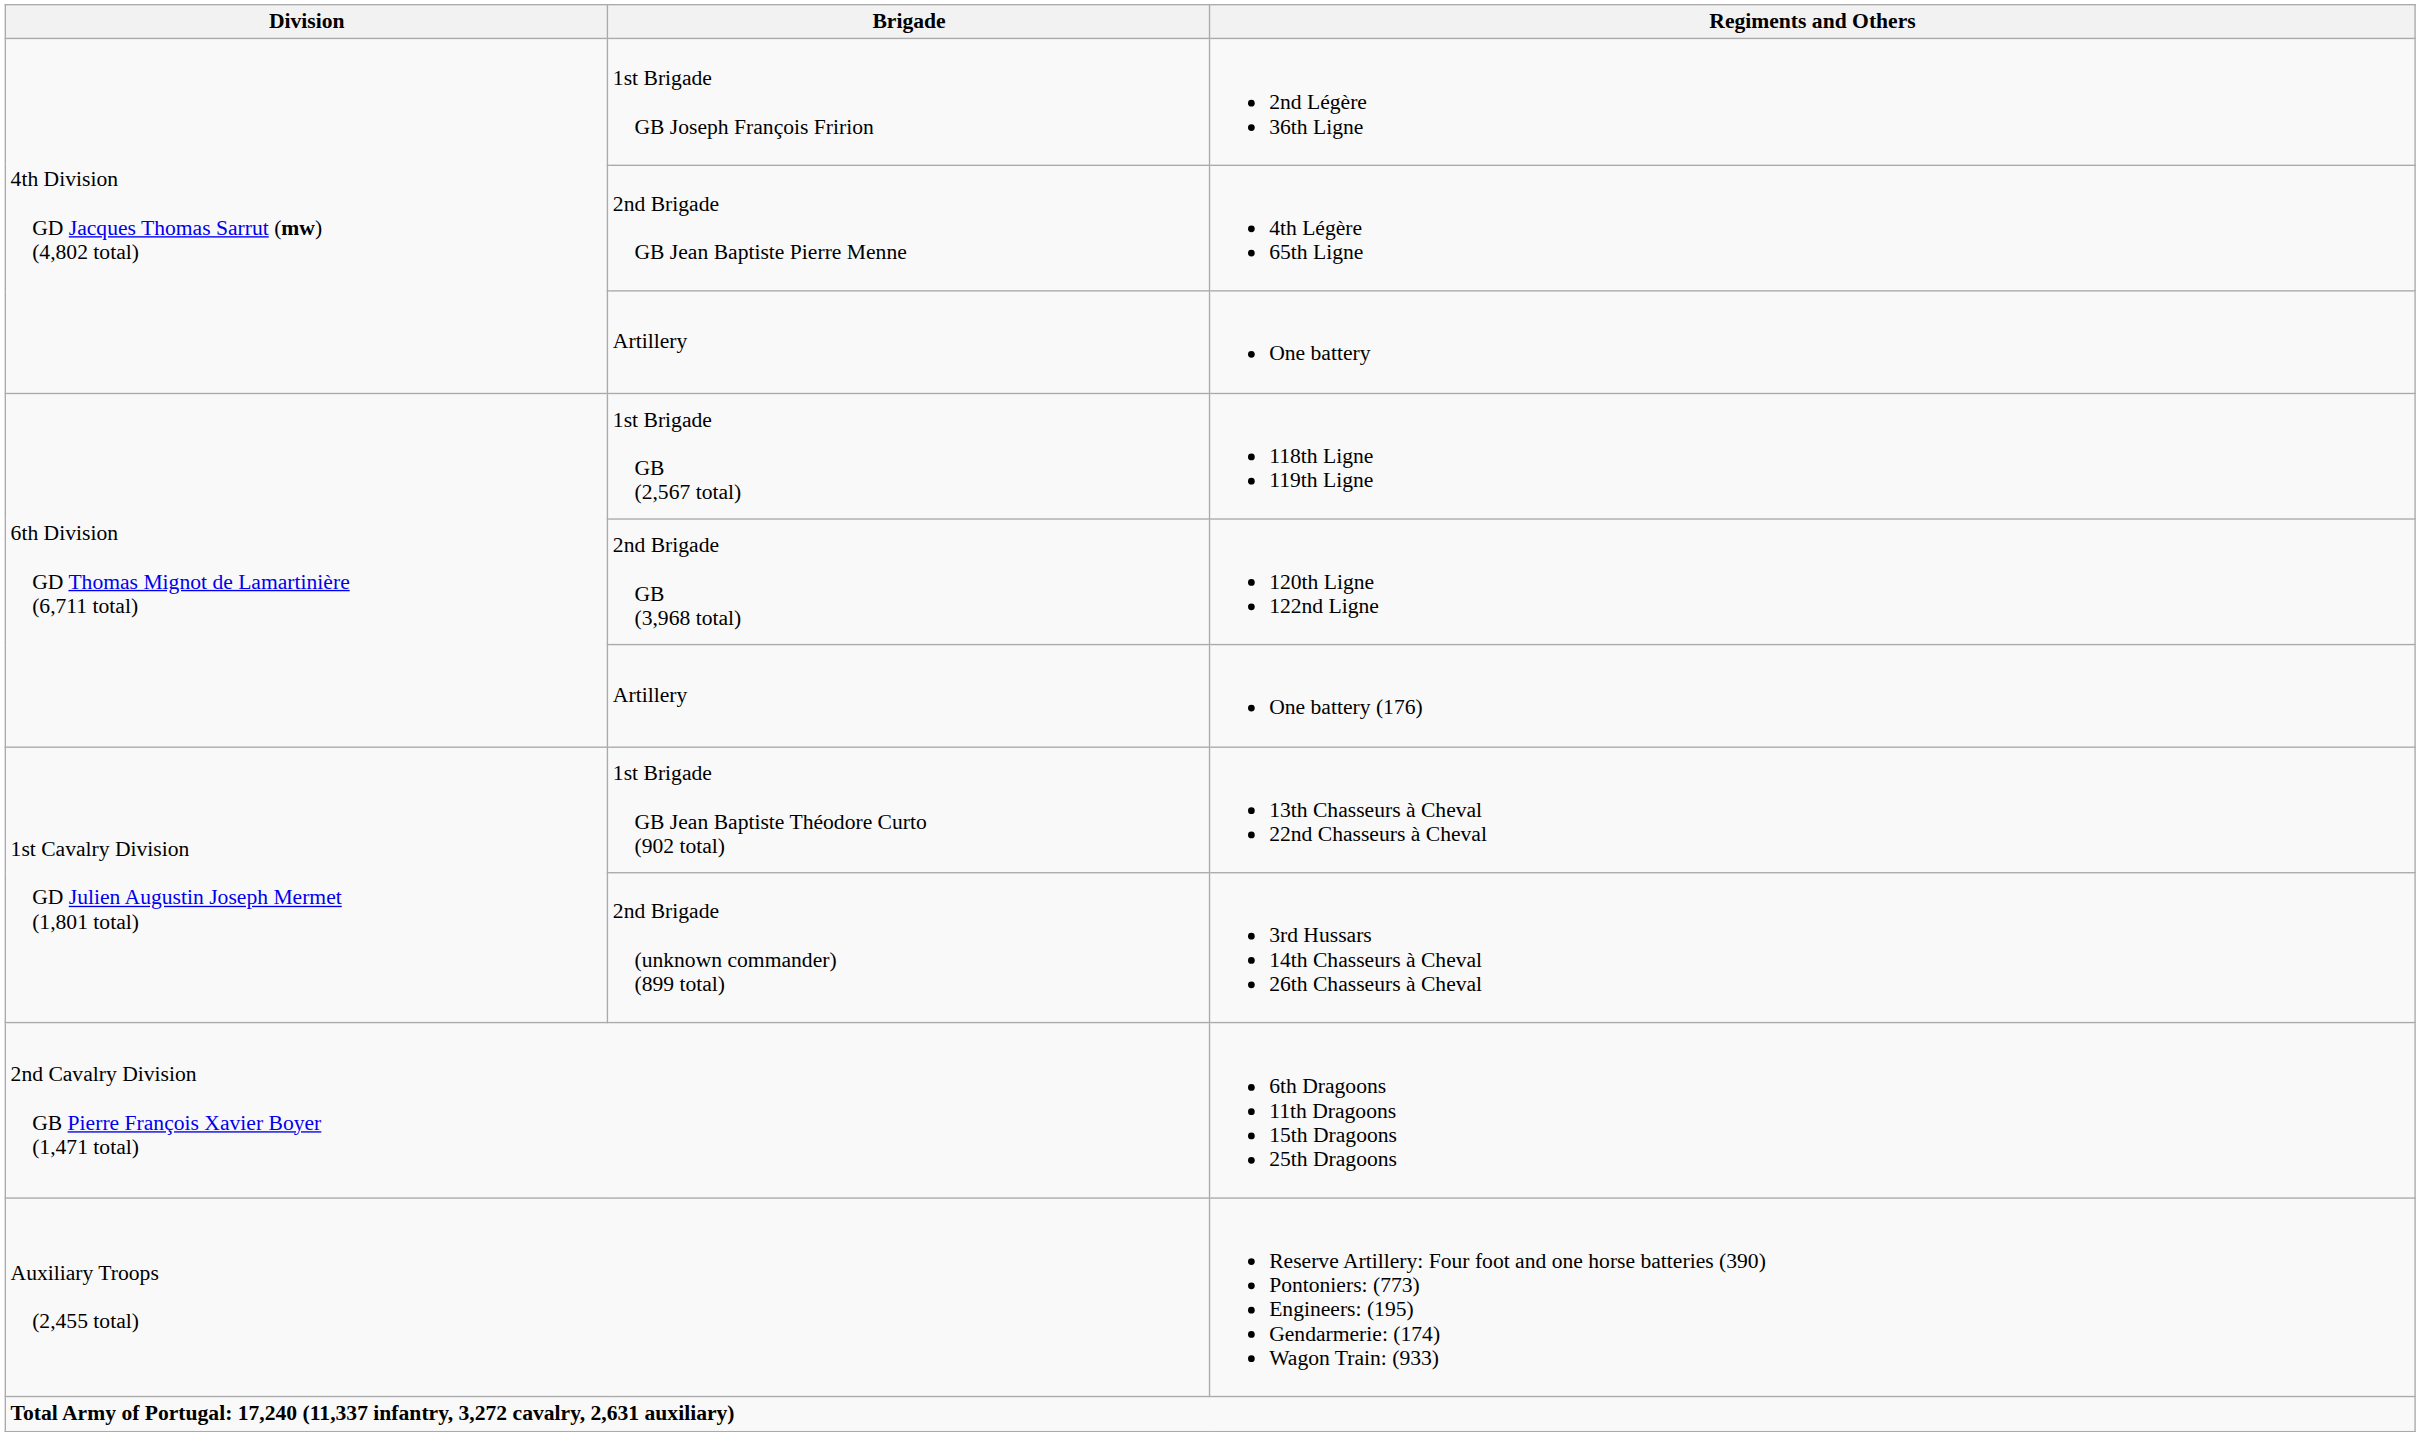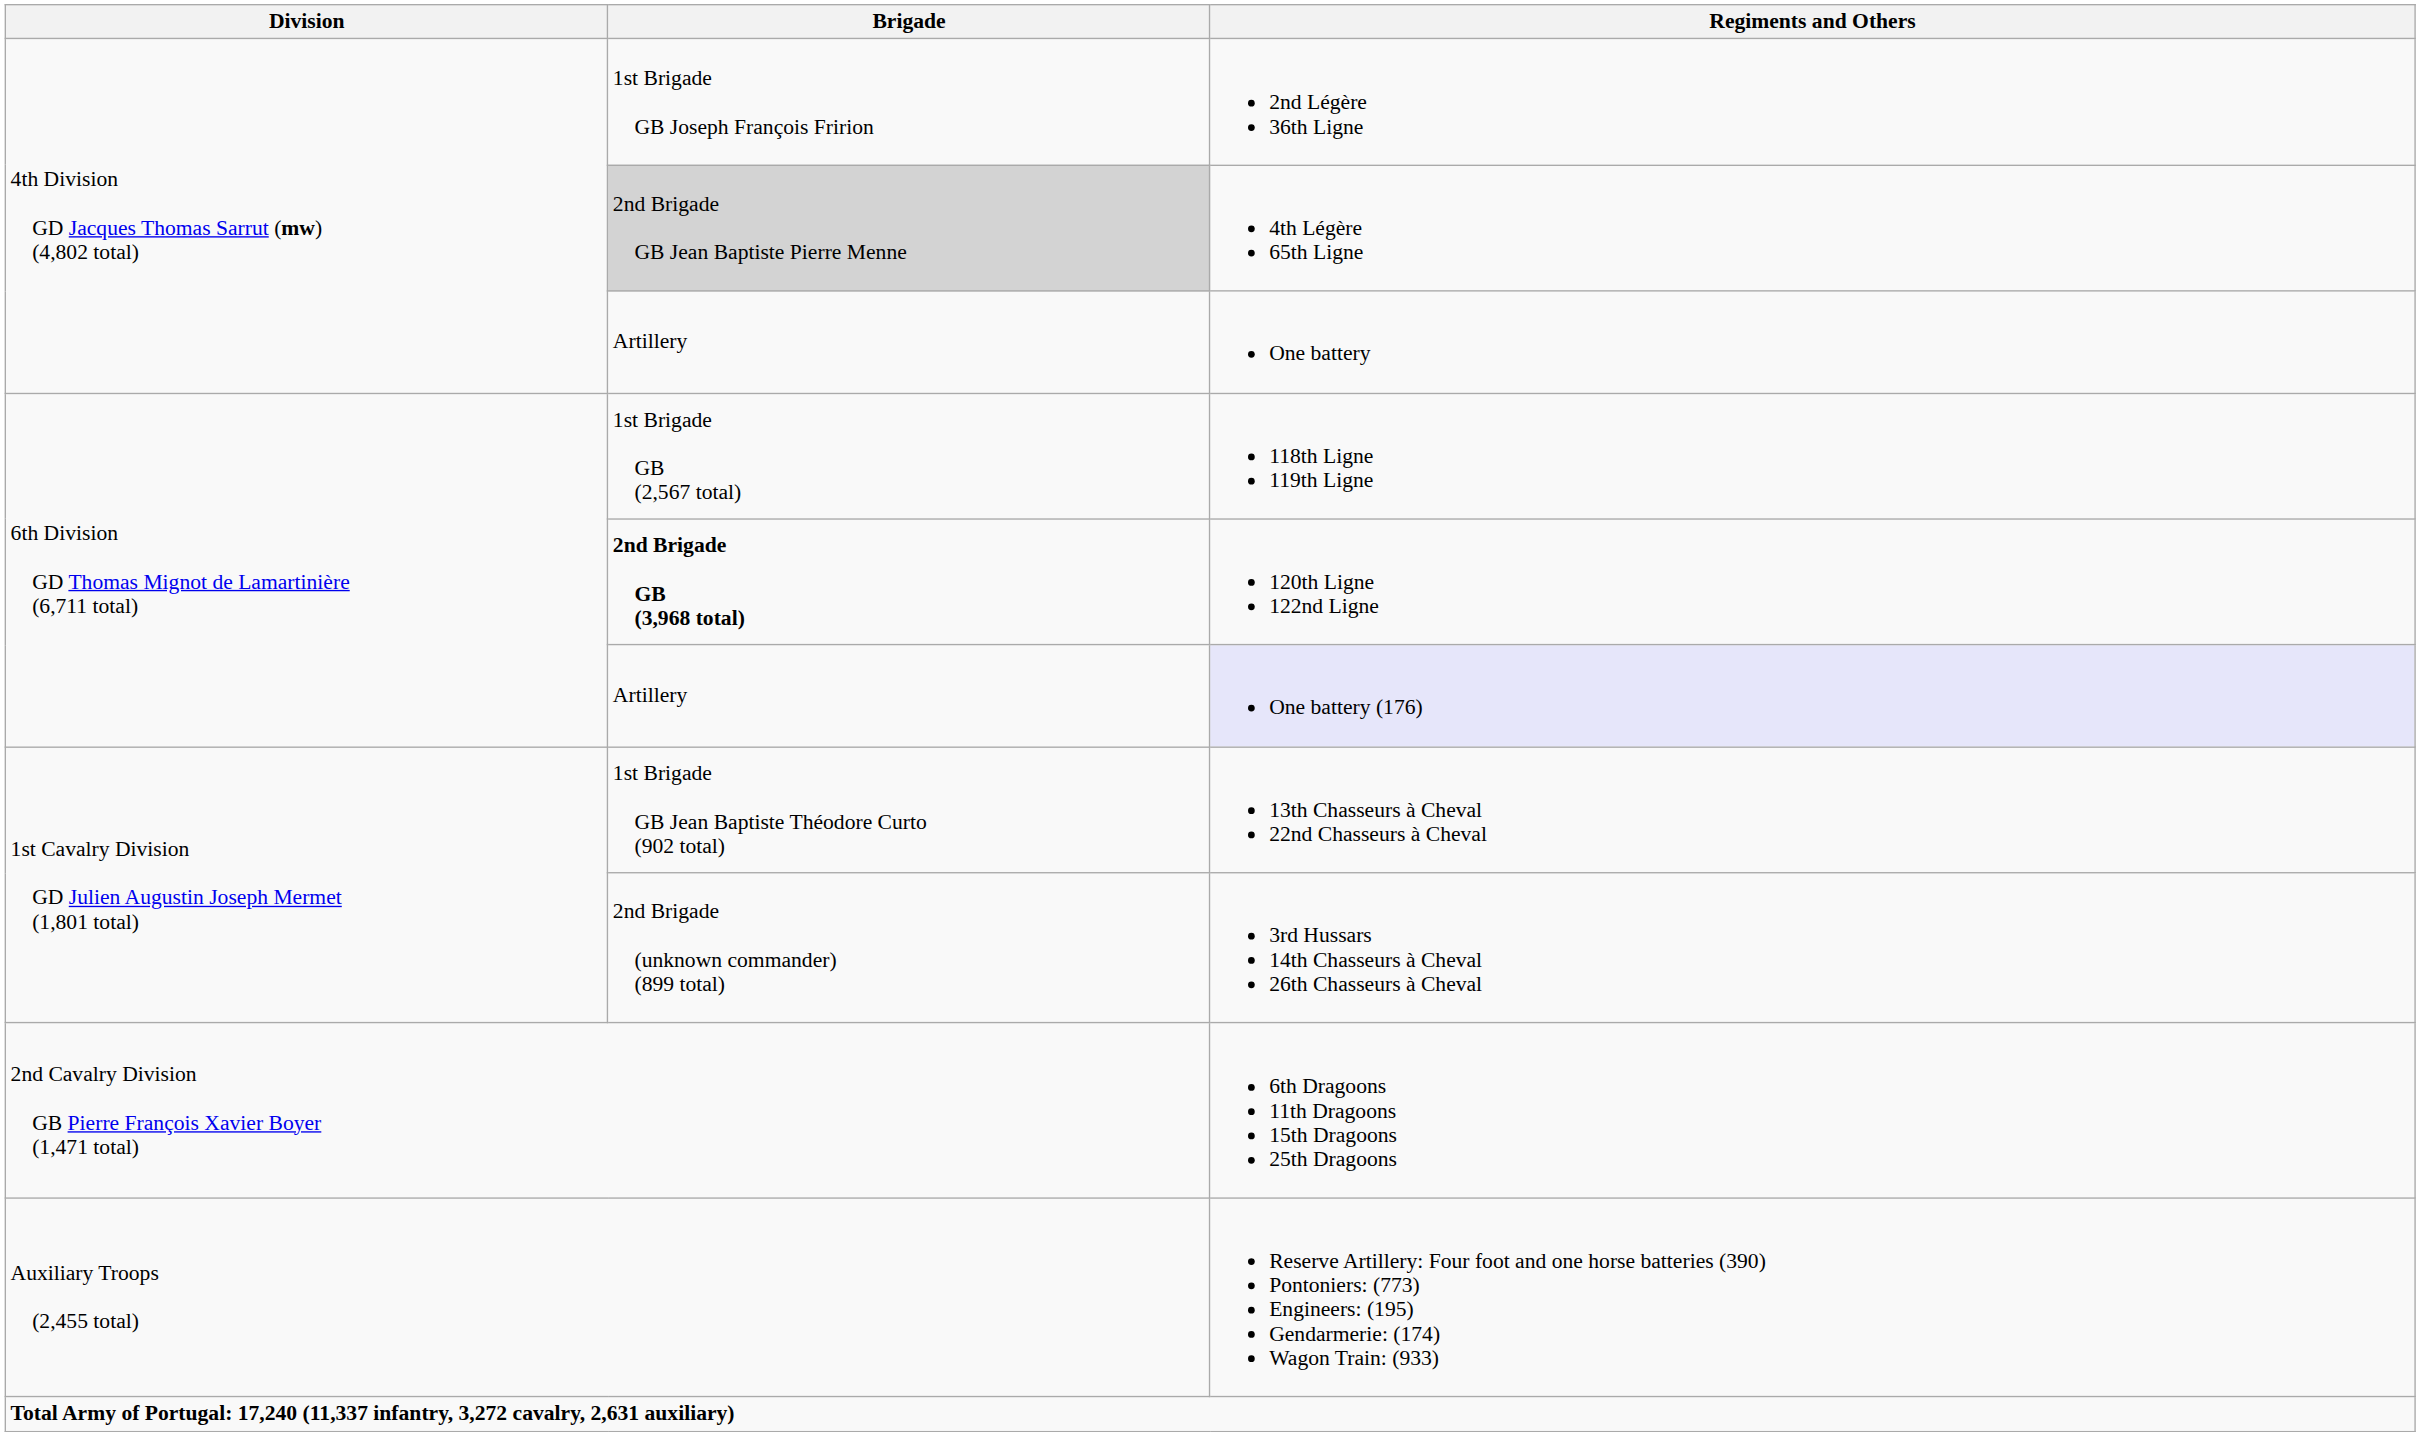(760, 227) no background -> (760, 227) lightgrey background
(677, 581) normal -> (679, 581) bold
(1812, 708) no background -> (1812, 708) lavender background
